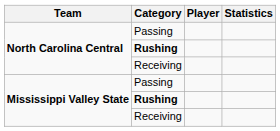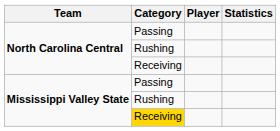(156, 48) bold -> (154, 48) normal
(156, 100) bold -> (154, 100) normal
(158, 117) no background -> (158, 117) gold background
